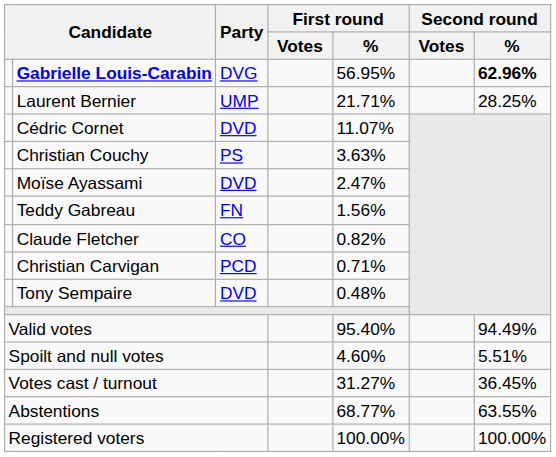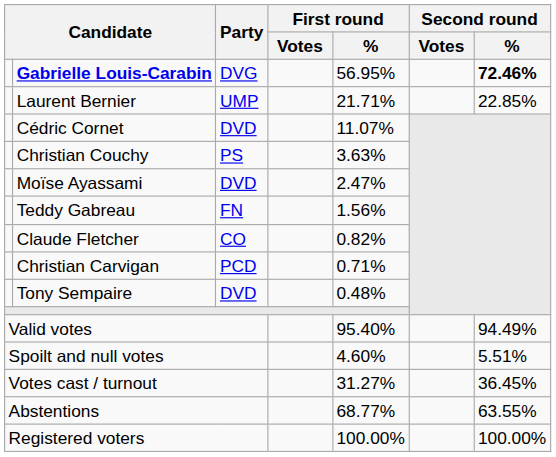(507, 73) 62.96% -> (507, 73) 72.46%
(507, 101) 28.25% -> (507, 101) 22.85%
